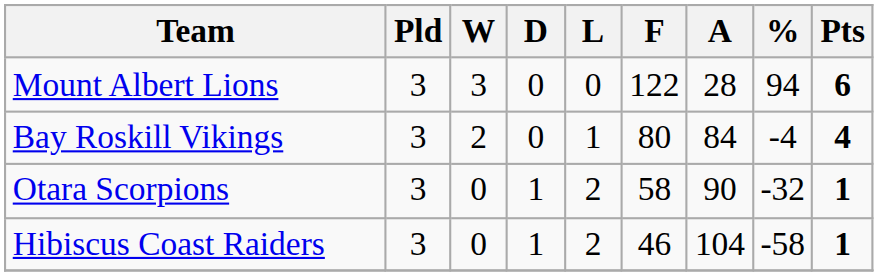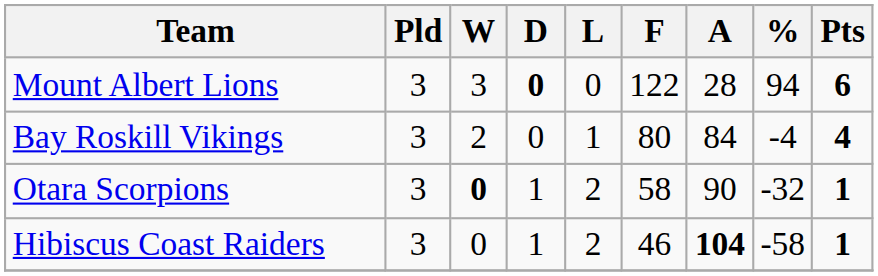(536, 84) normal -> (536, 84) bold
(479, 190) normal -> (479, 190) bold
(720, 243) normal -> (720, 243) bold
